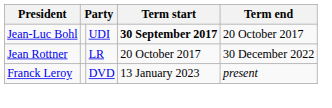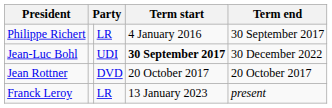+ row: (46, 34)
(263, 34) 20 October 2017 -> (277, 54) 30 December 2022
(96, 54) LR -> (110, 73) DVD
(269, 54) 30 December 2022 -> (271, 73) 20 October 2017
(102, 73) DVD -> (104, 93) LR
